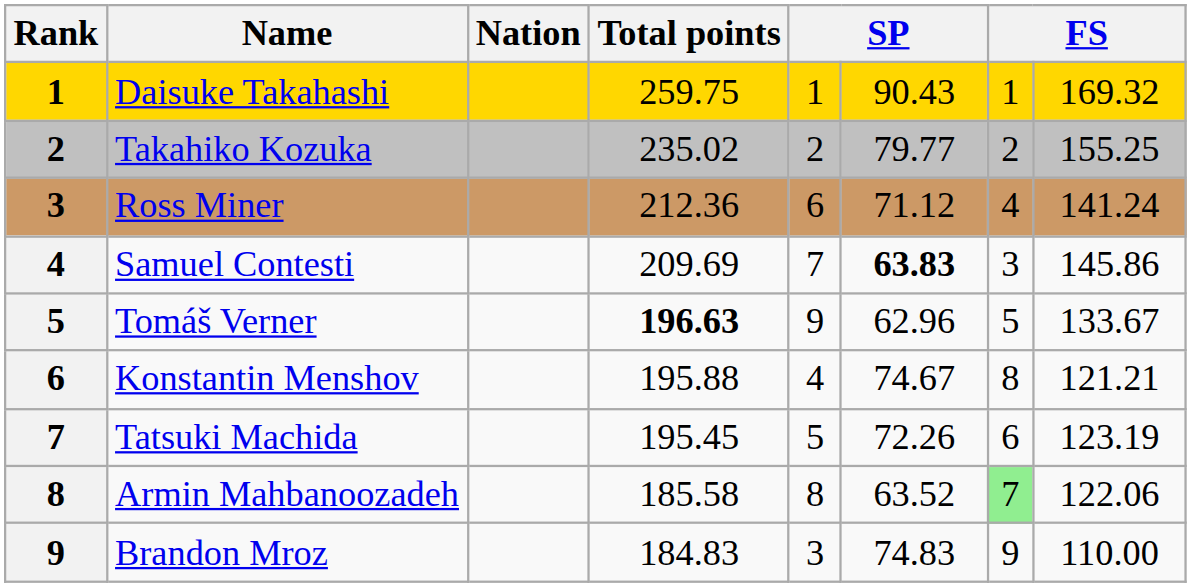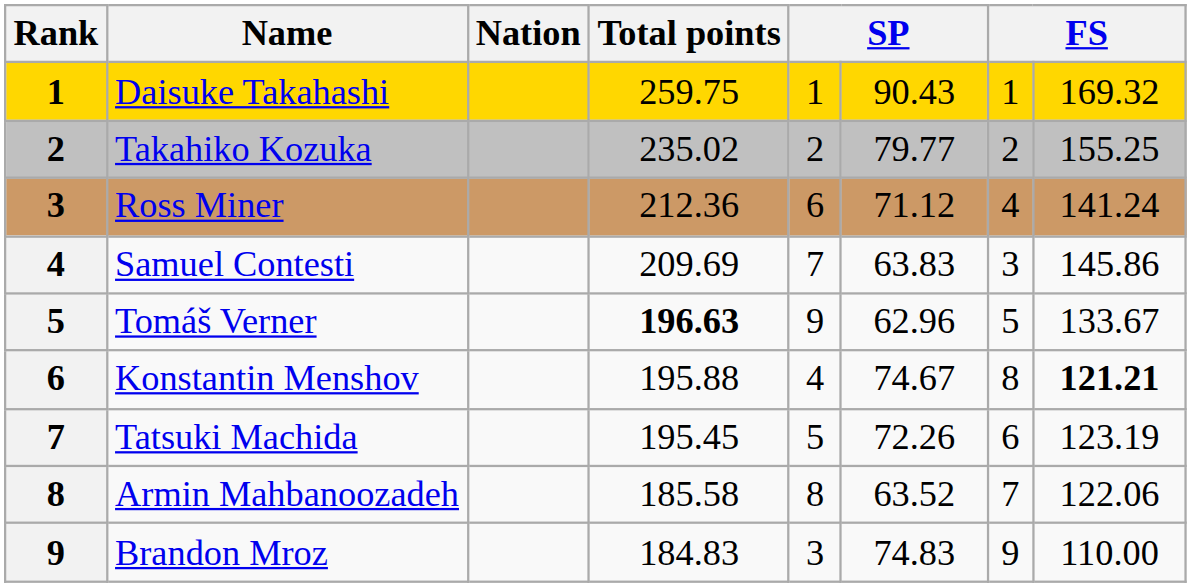(914, 263) bold -> (914, 263) normal
(1110, 378) normal -> (1110, 378) bold
(1010, 494) lightgreen background -> (1010, 494) no background
